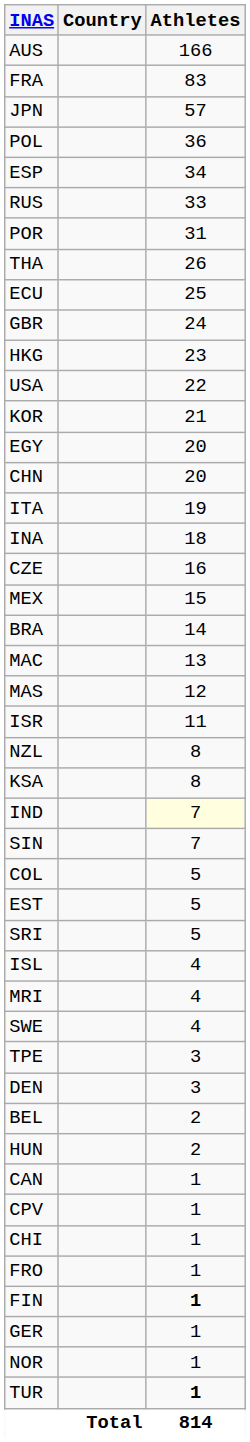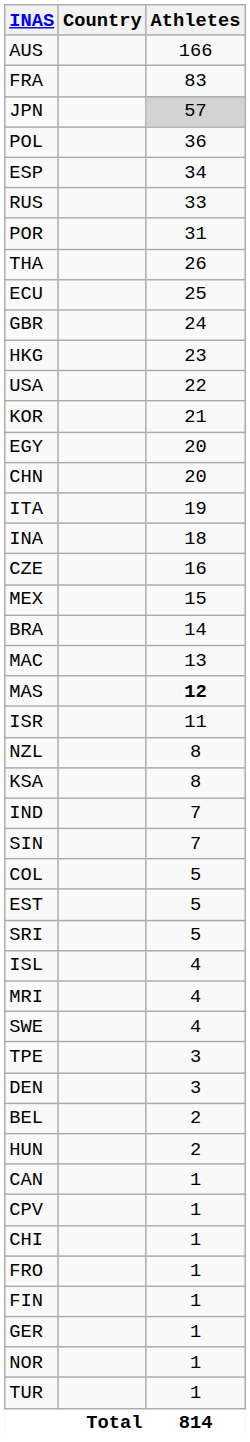(196, 112) no background -> (196, 112) lightgrey background
(196, 691) normal -> (196, 691) bold
(196, 813) lightyellow background -> (196, 813) no background
(196, 1301) bold -> (196, 1301) normal
(196, 1393) bold -> (196, 1393) normal
